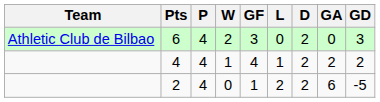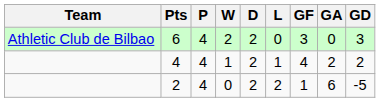columns swapped: (305, 16) <-> (254, 16)
